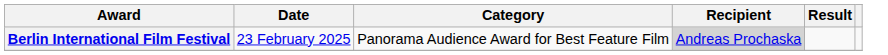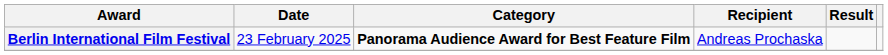(513, 38) normal -> (524, 38) bold
(739, 38) lightgrey background -> (760, 38) no background
